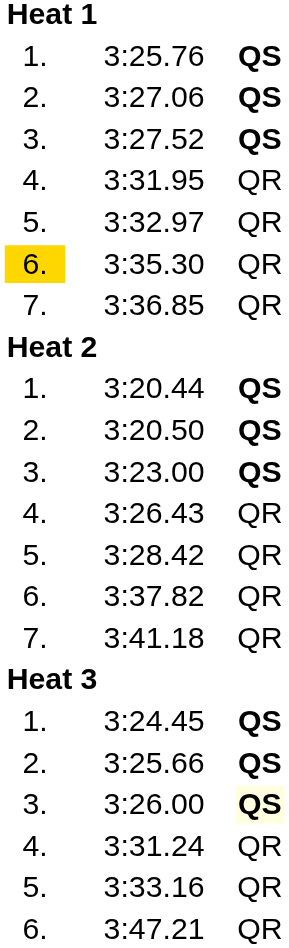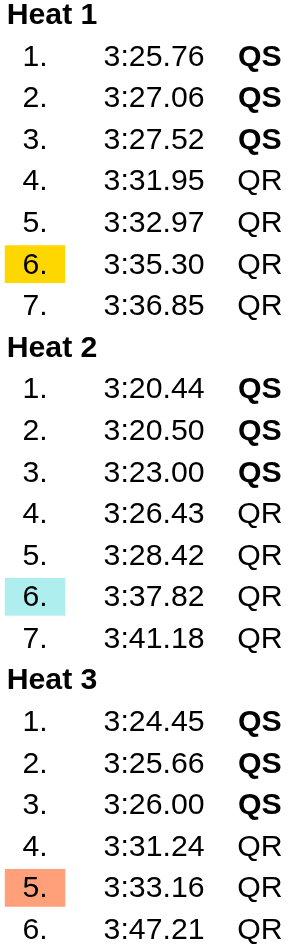(35, 596) no background -> (35, 596) paleturquoise background
(260, 804) lightyellow background -> (260, 804) no background
(35, 887) no background -> (35, 887) lightsalmon background
